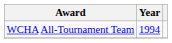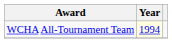(150, 29) no background -> (150, 29) lightyellow background
